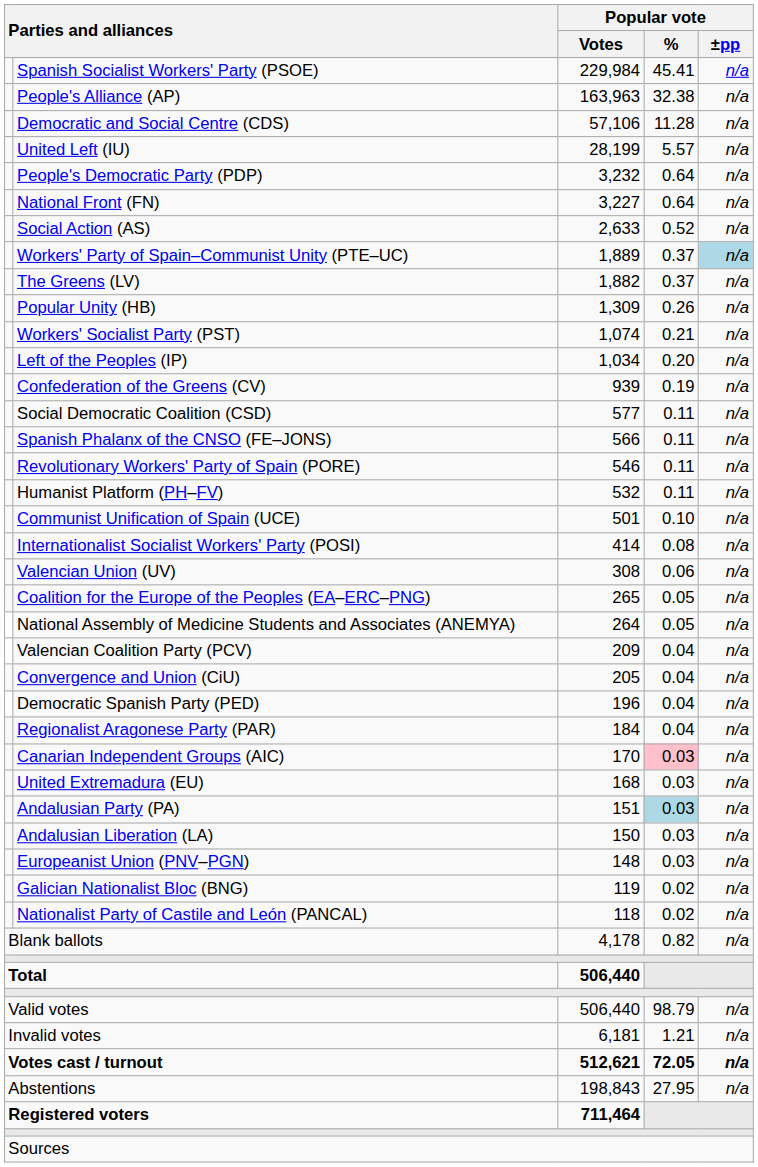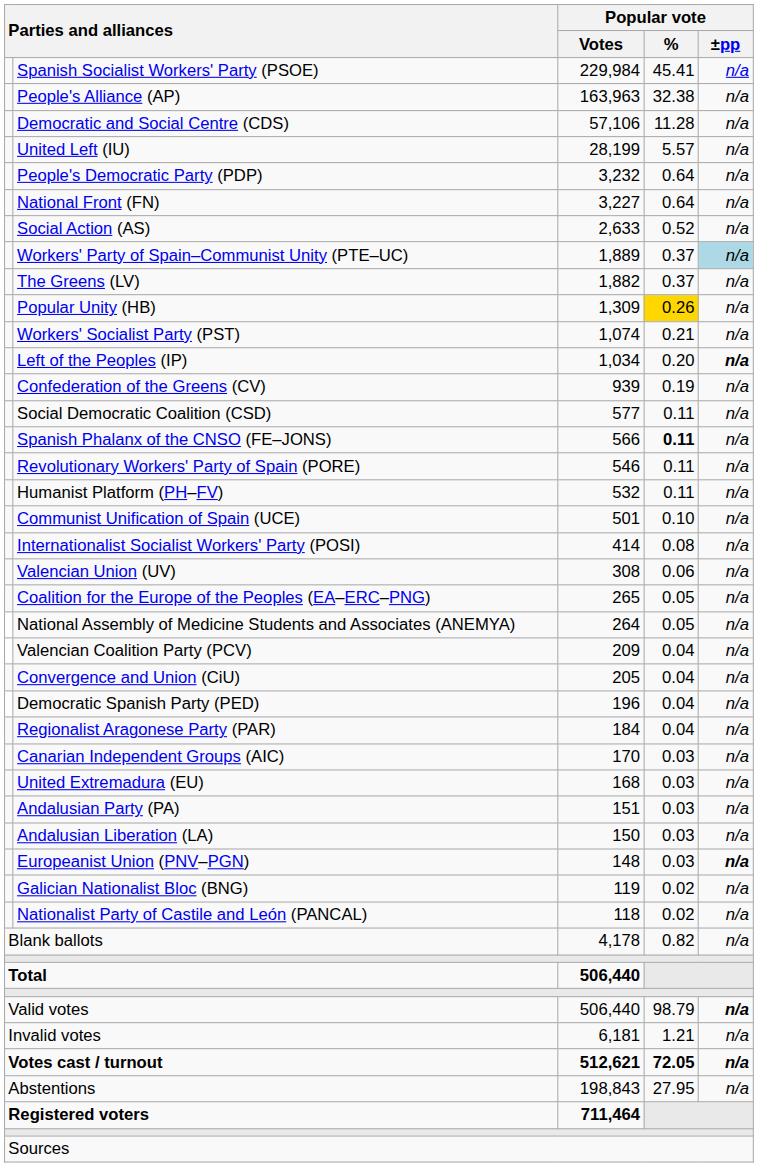(678, 307) no background -> (678, 307) gold background
(737, 360) normal -> (737, 360) bold
(679, 439) normal -> (679, 439) bold
(678, 756) pink background -> (678, 756) no background
(678, 809) lightblue background -> (678, 809) no background
(737, 862) normal -> (737, 862) bold
(737, 1009) normal -> (737, 1009) bold
